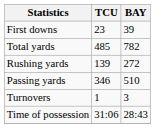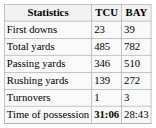rows swapped: (38, 64) <-> (36, 81)
(106, 115) normal -> (107, 115) bold
